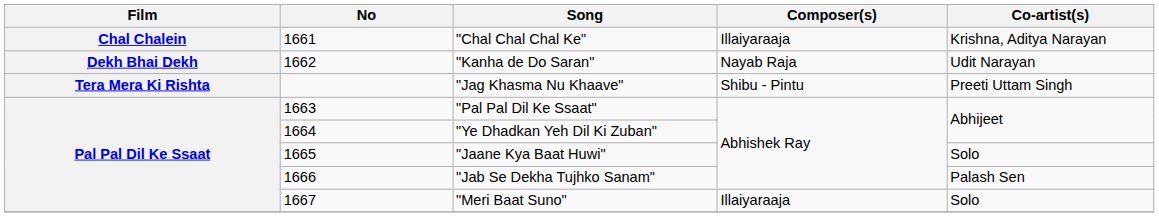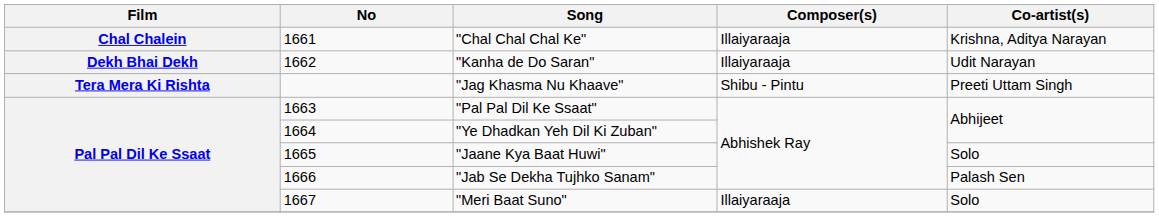(758, 62) Nayab Raja -> (755, 62) Illaiyaraaja
